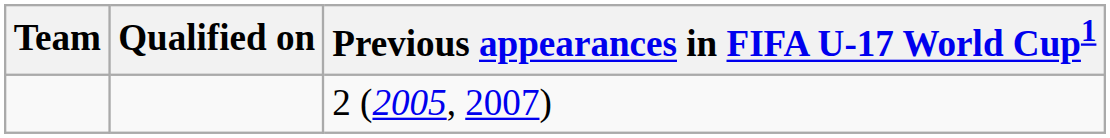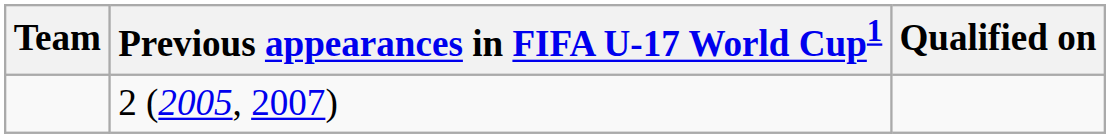columns swapped: (217, 38) <-> (714, 38)
